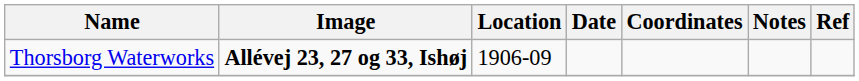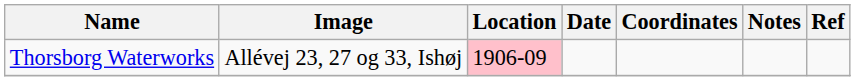(346, 57) bold -> (343, 57) normal
(514, 57) no background -> (510, 57) pink background
